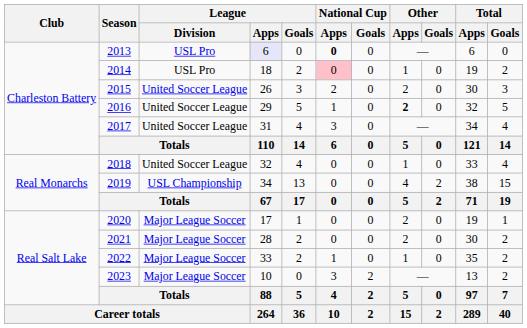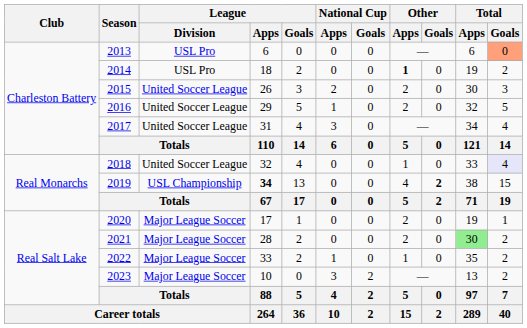(266, 51) lavender background -> (266, 51) no background
(334, 51) bold -> (334, 51) normal
(505, 51) no background -> (505, 51) lightsalmon background
(334, 70) pink background -> (334, 70) no background
(406, 70) normal -> (406, 70) bold
(406, 107) bold -> (406, 107) normal
(505, 164) no background -> (505, 164) lavender background
(266, 182) normal -> (266, 182) bold
(439, 182) normal -> (439, 182) bold
(472, 239) no background -> (472, 239) lightgreen background
